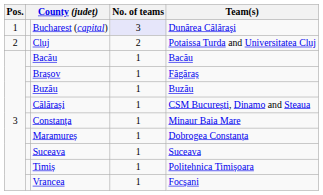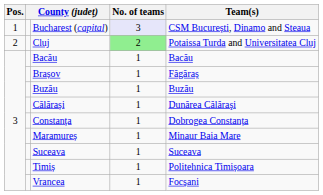(202, 27) Dunărea Călăraşi -> (239, 27) CSM București, Dinamo and Steaua
(138, 43) no background -> (138, 43) lightgreen background
(239, 105) CSM București, Dinamo and Steaua -> (202, 105) Dunărea Călăraşi
(205, 120) Minaur Baia Mare -> (208, 120) Dobrogea Constanța
(208, 136) Dobrogea Constanța -> (205, 136) Minaur Baia Mare
